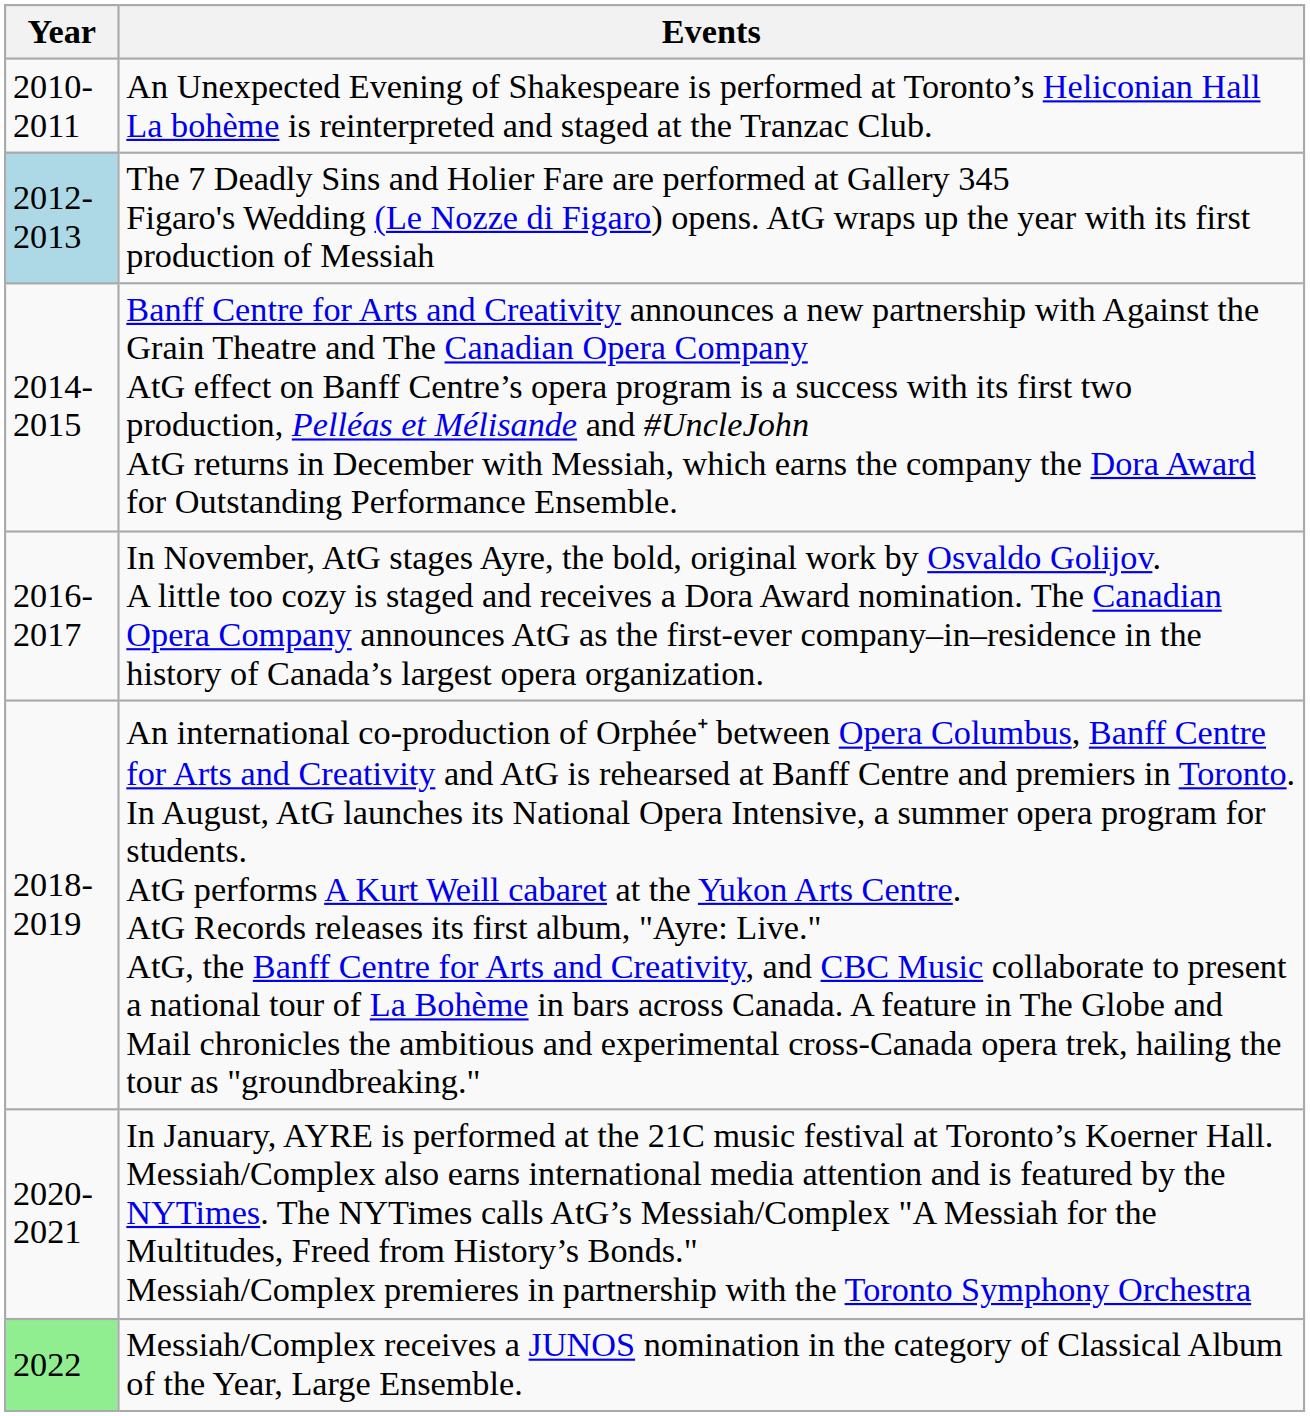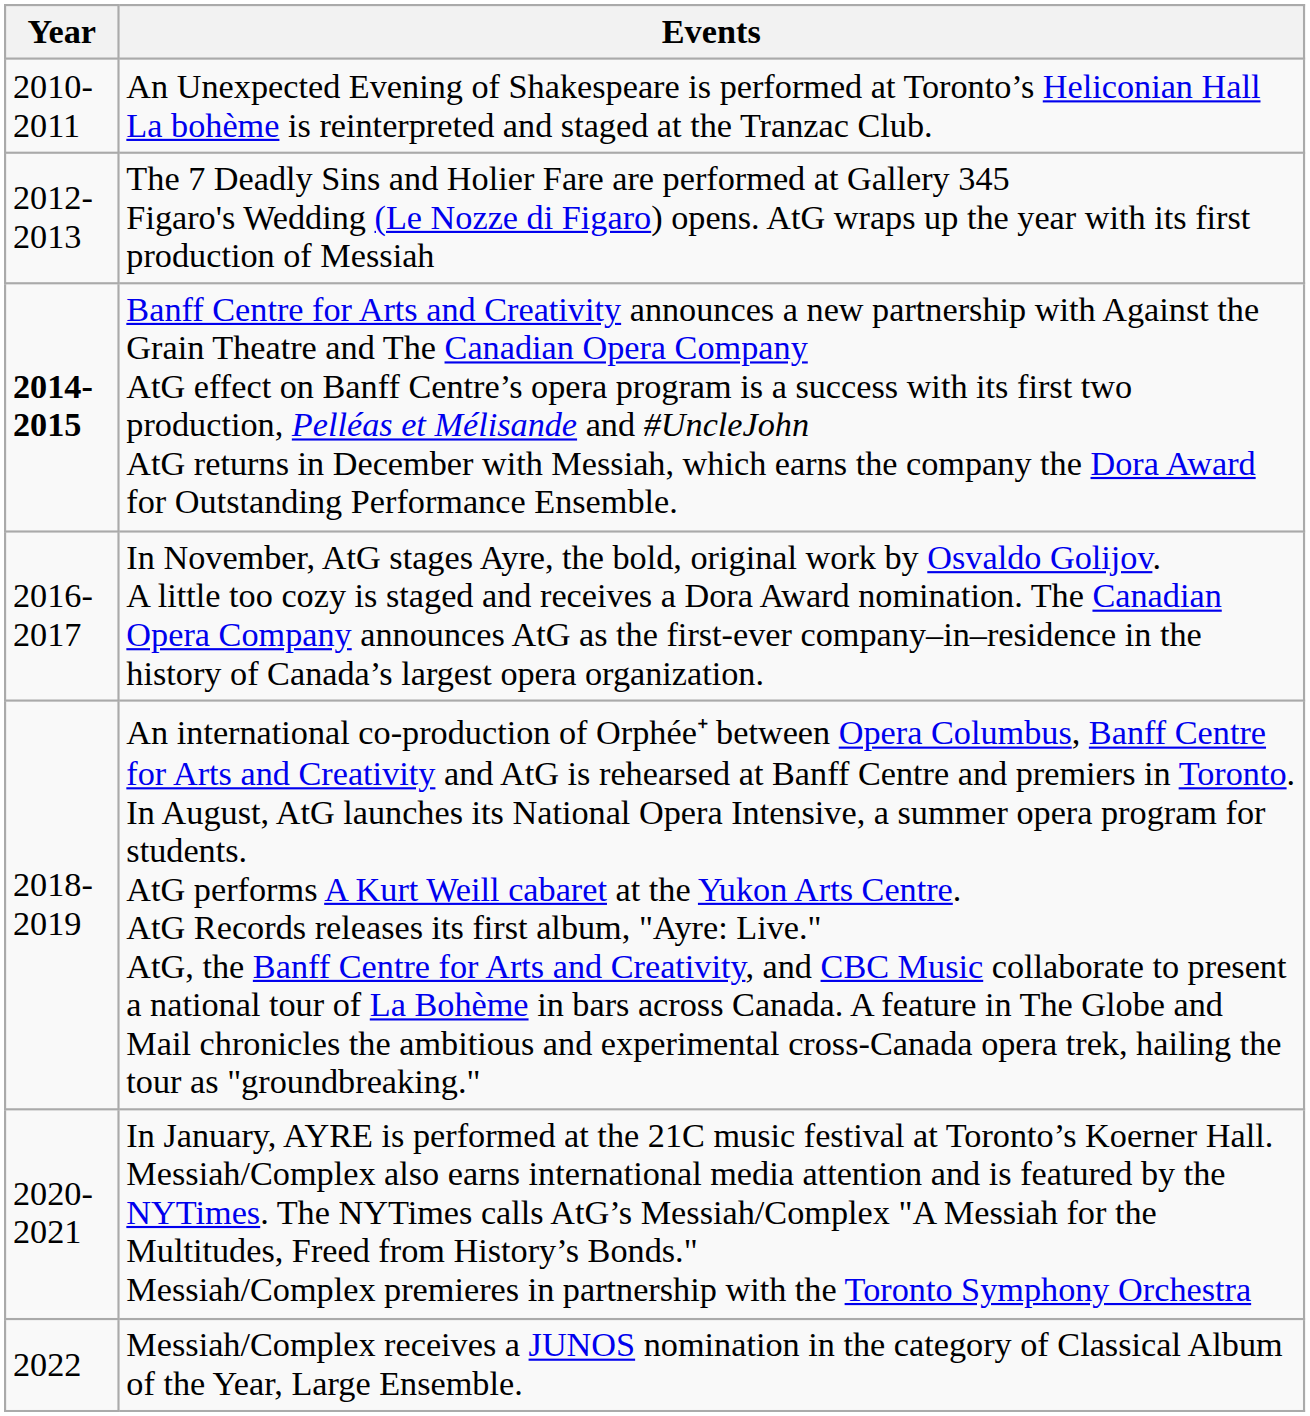(53, 217) lightblue background -> (53, 217) no background
(53, 406) normal -> (53, 406) bold
(47, 1364) lightgreen background -> (47, 1364) no background
